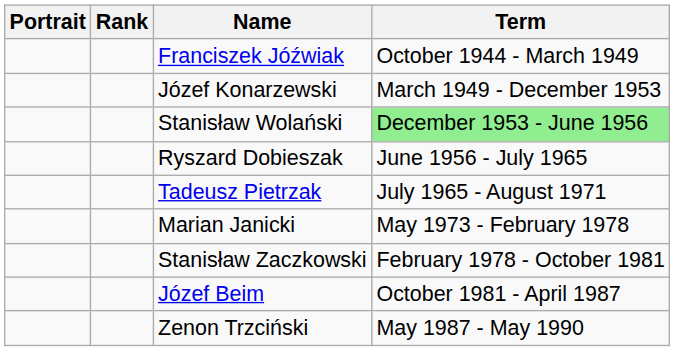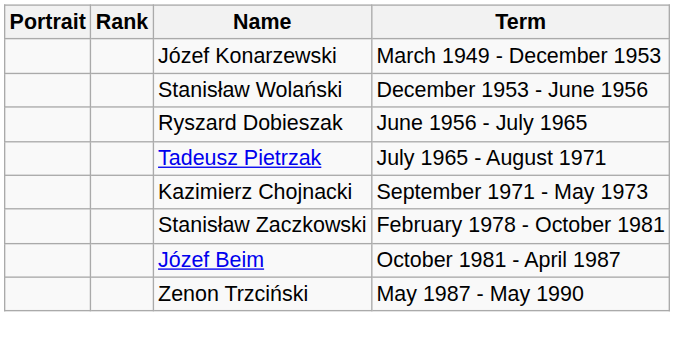- row: (251, 55)
(512, 123) lightgreen background -> (512, 89) no background
+ row: (255, 191)
- row: (227, 225)
